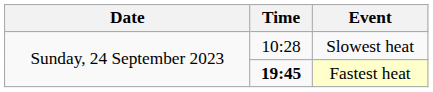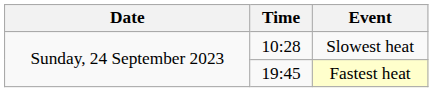(281, 73) bold -> (281, 73) normal
